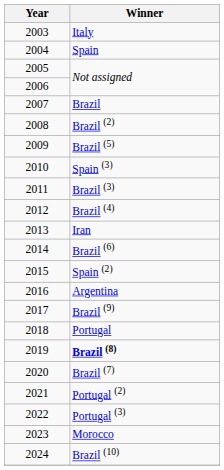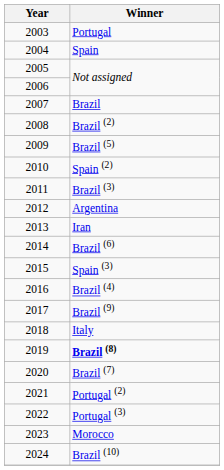(83, 31) Italy -> (92, 31) Portugal
(92, 167) Spain (3) -> (92, 167) Spain (2)
(93, 210) Brazil (4) -> (95, 208) Argentina
(92, 271) Spain (2) -> (92, 268) Spain (3)
(95, 291) Argentina -> (93, 289) Brazil (4)
(92, 330) Portugal -> (83, 330) Italy
